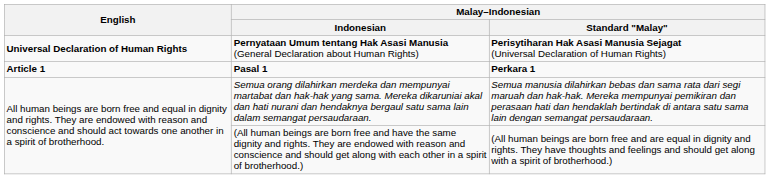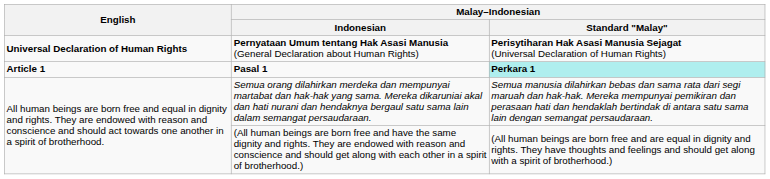(513, 69) no background -> (513, 69) paleturquoise background
